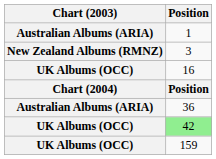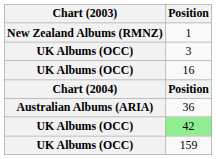(85, 32) Australian Albums (ARIA) -> (85, 32) New Zealand Albums (RMNZ)
(85, 51) New Zealand Albums (RMNZ) -> (85, 51) UK Albums (OCC)
